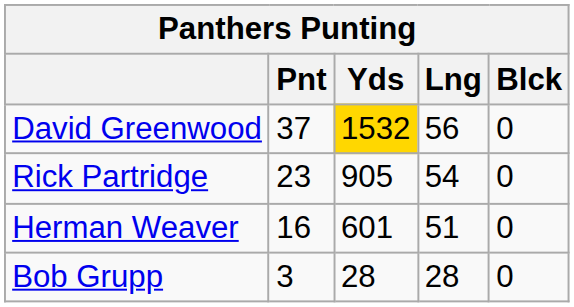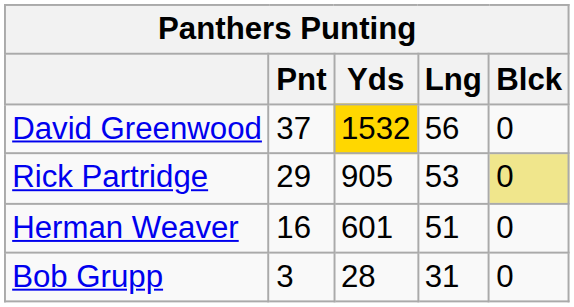(294, 177) 23 -> (294, 177) 29
(442, 177) 54 -> (442, 177) 53
(505, 177) no background -> (505, 177) khaki background
(442, 276) 28 -> (442, 276) 31
